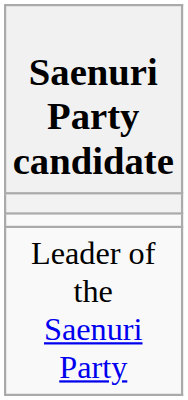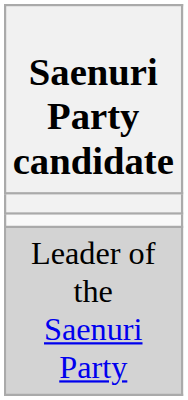(93, 310) no background -> (93, 310) lightgrey background
